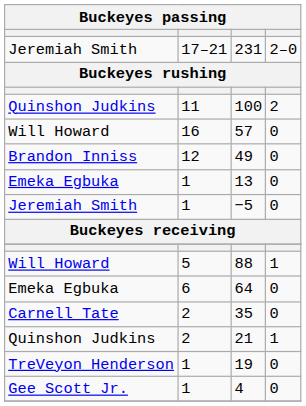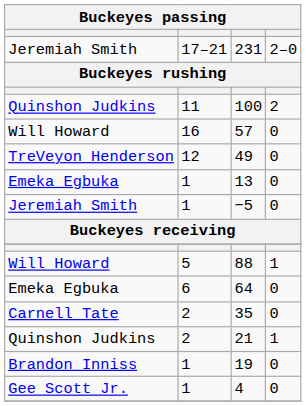(73, 157) Brandon Inniss -> (91, 157) TreVeyon Henderson
(91, 364) TreVeyon Henderson -> (73, 364) Brandon Inniss
